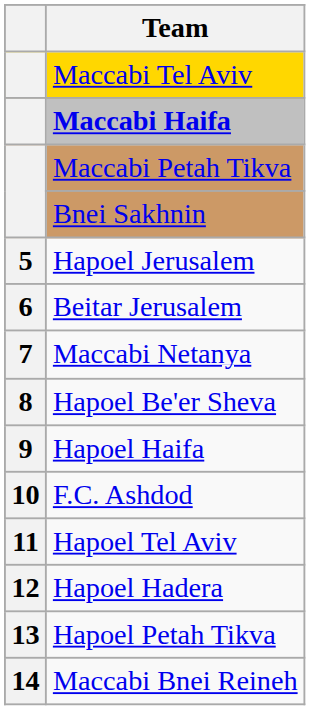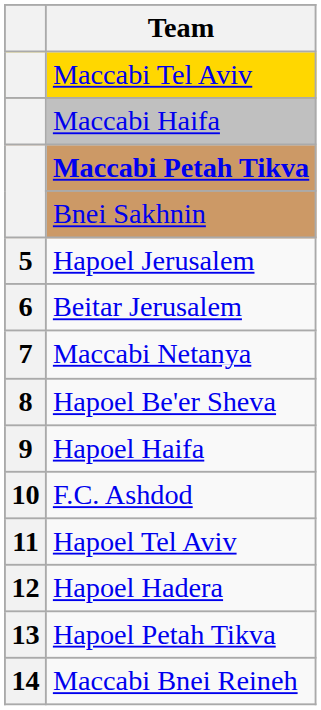(142, 121) bold -> (136, 121) normal
(172, 167) normal -> (181, 167) bold
